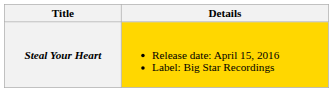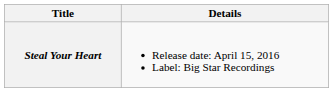(225, 61) gold background -> (225, 61) no background
